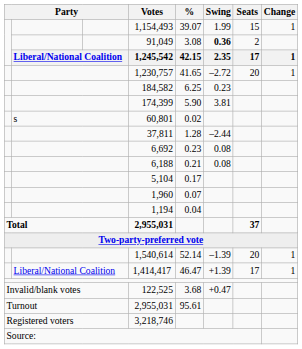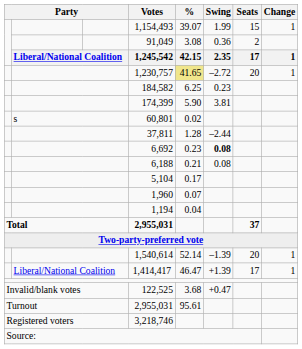(222, 42) bold -> (222, 42) normal
(191, 73) no background -> (191, 73) khaki background
(222, 149) normal -> (222, 149) bold
